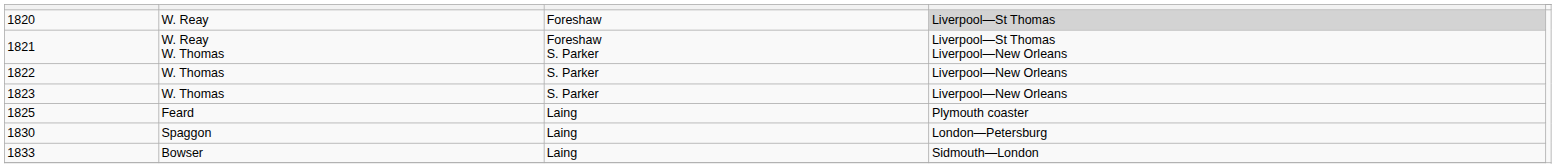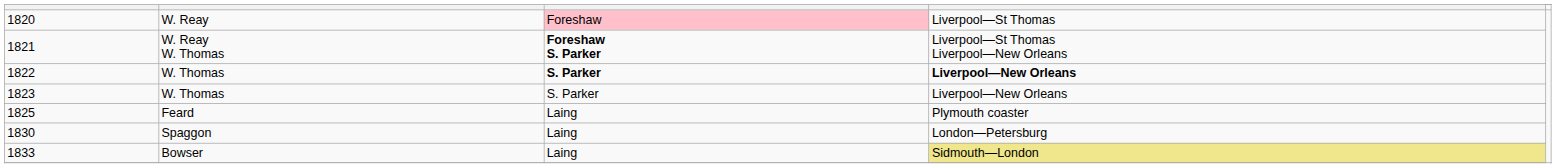(574, 20) no background -> (574, 20) pink background
(994, 20) lightgrey background -> (994, 20) no background
(574, 46) normal -> (576, 46) bold
(573, 73) normal -> (574, 73) bold
(1000, 73) normal -> (1004, 73) bold
(985, 152) no background -> (985, 152) khaki background
